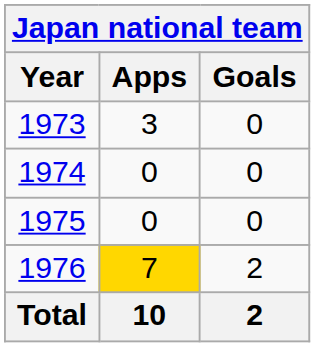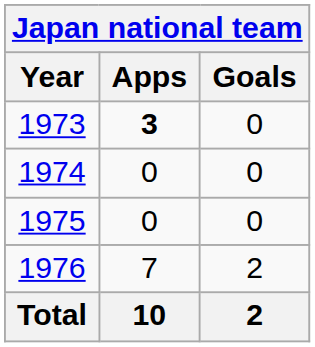(149, 124) normal -> (149, 124) bold
(149, 268) gold background -> (149, 268) no background
